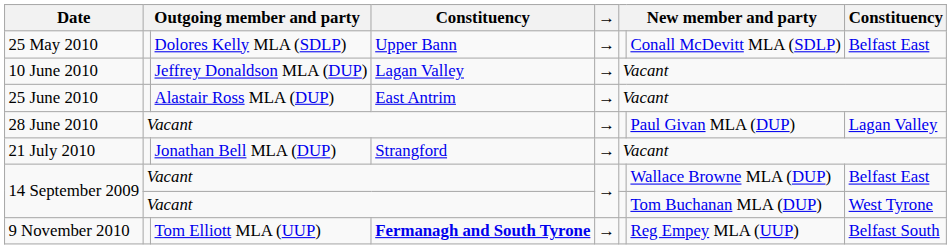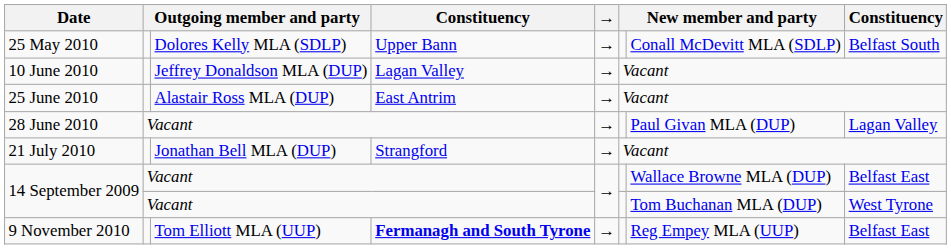(889, 44) Belfast East -> (894, 44) Belfast South
(894, 230) Belfast South -> (889, 230) Belfast East
